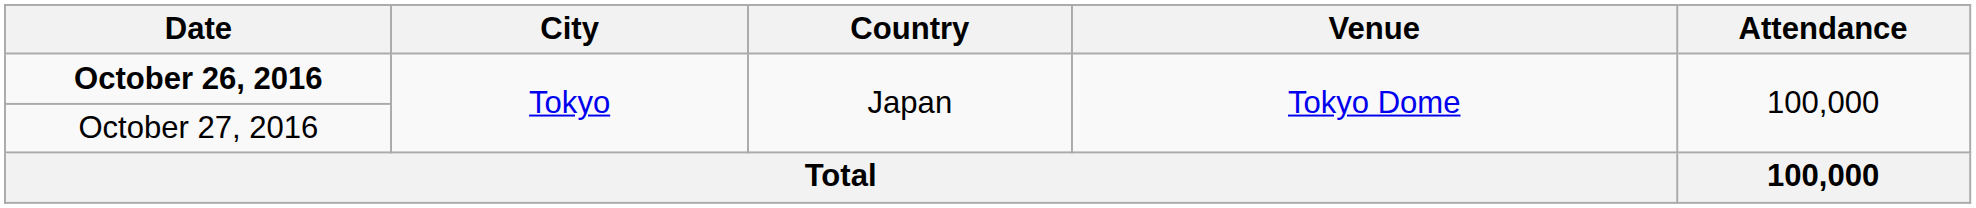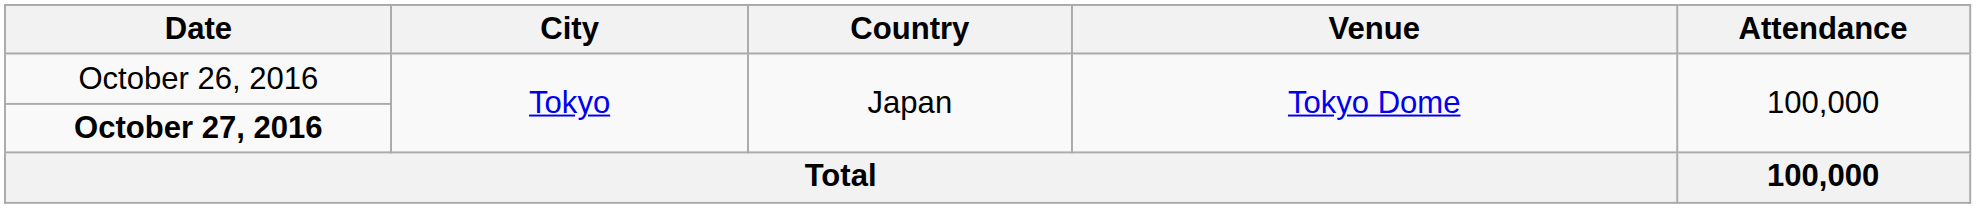(198, 78) bold -> (198, 78) normal
(198, 127) normal -> (198, 127) bold
